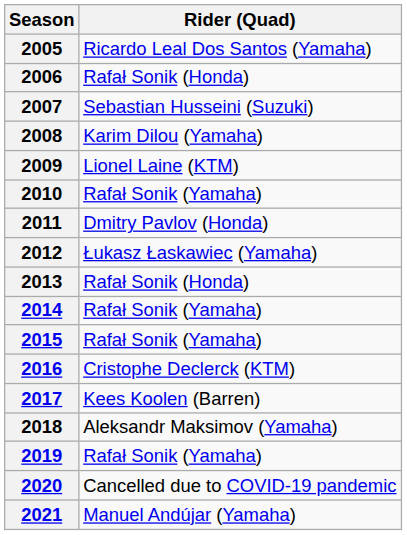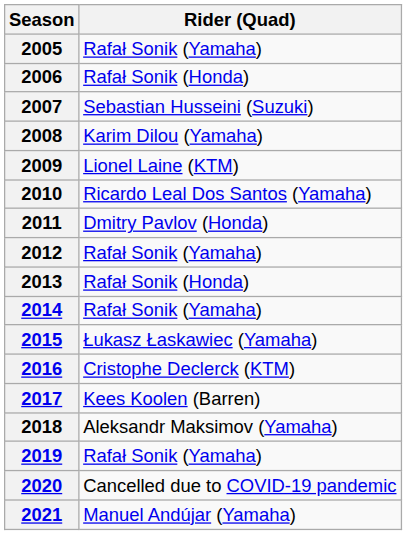(227, 49) Ricardo Leal Dos Santos (Yamaha) -> (173, 49) Rafał Sonik (Yamaha)
(173, 194) Rafał Sonik (Yamaha) -> (227, 194) Ricardo Leal Dos Santos (Yamaha)
(200, 253) Łukasz Łaskawiec (Yamaha) -> (173, 253) Rafał Sonik (Yamaha)
(173, 340) Rafał Sonik (Yamaha) -> (200, 340) Łukasz Łaskawiec (Yamaha)
